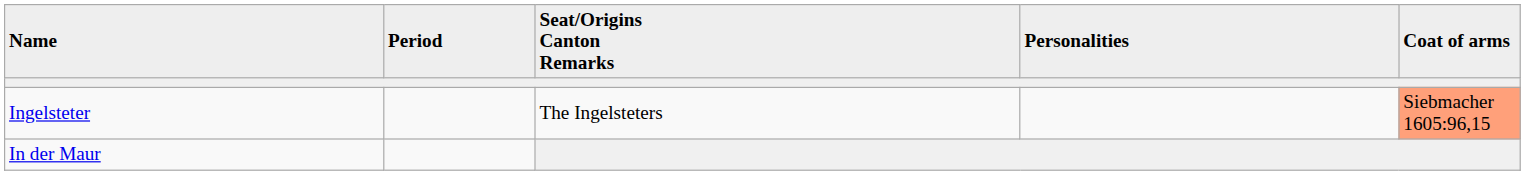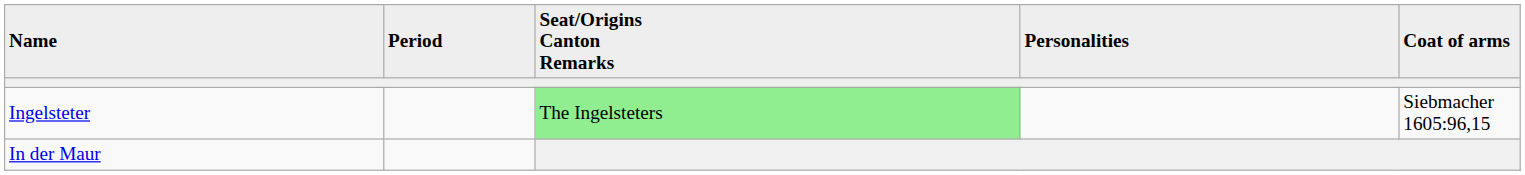(601, 113) no background -> (601, 113) lightgreen background
(1449, 113) lightsalmon background -> (1449, 113) no background
